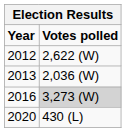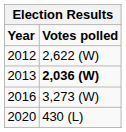(71, 76) normal -> (71, 76) bold
(71, 96) lightgrey background -> (71, 96) no background
